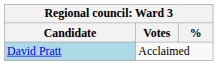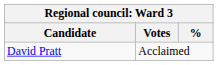(34, 51) lightblue background -> (34, 51) no background
